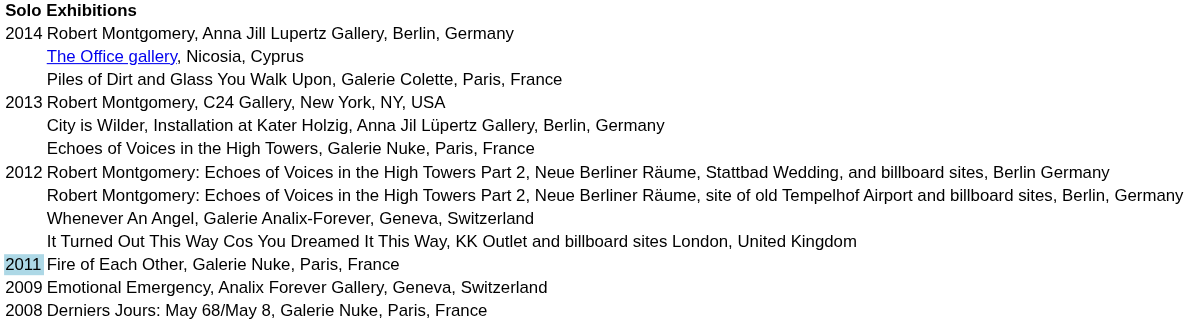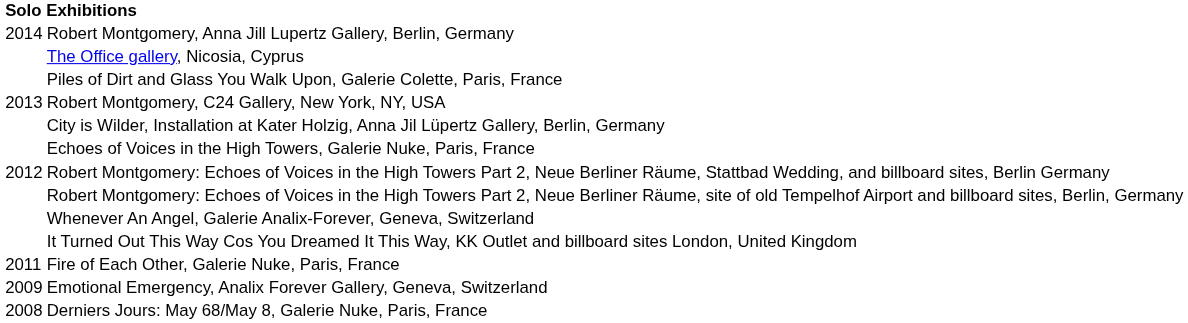(23, 264) lightblue background -> (23, 264) no background
